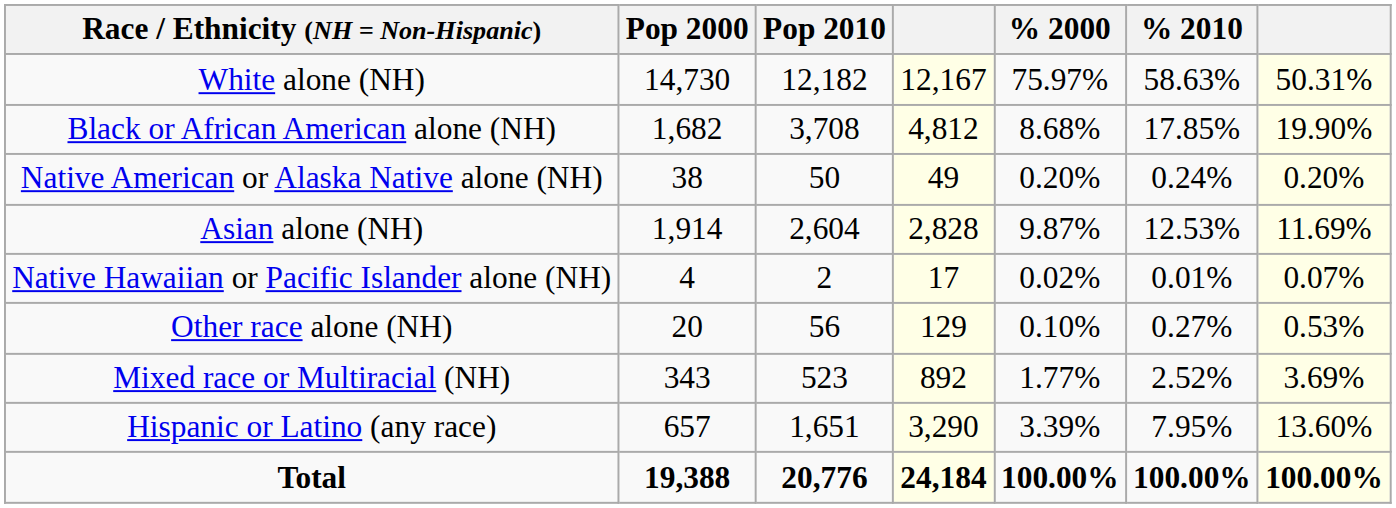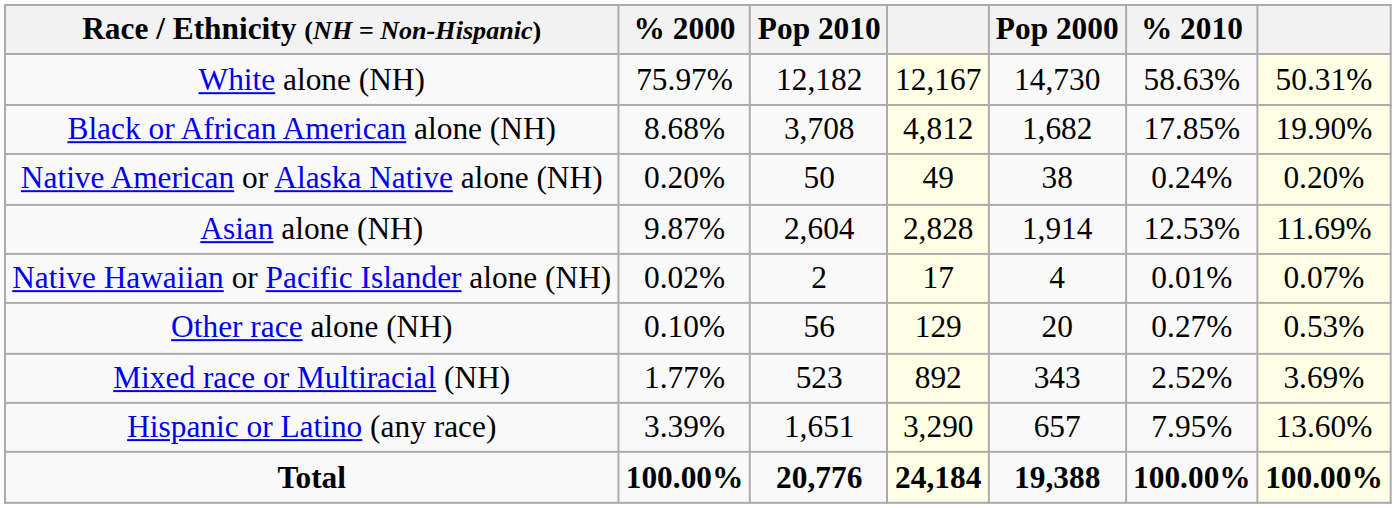columns swapped: (687, 29) <-> (1060, 29)
